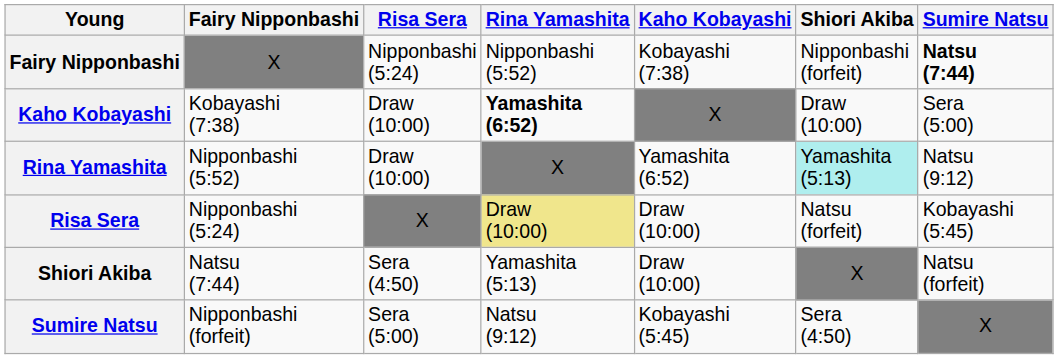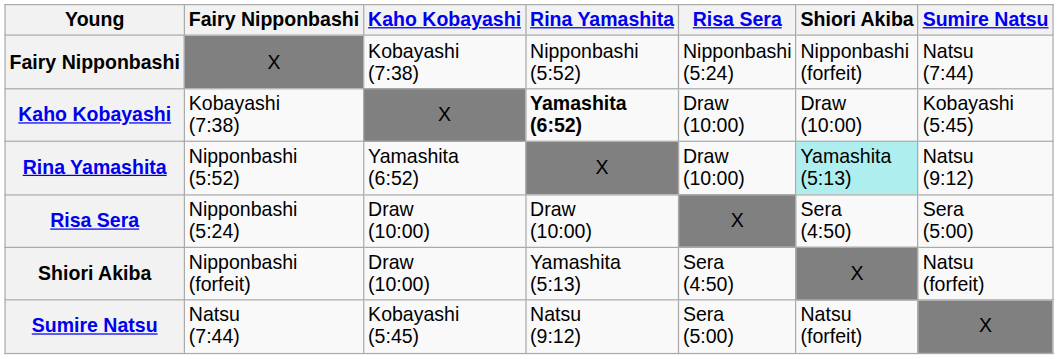columns swapped: (715, 19) <-> (422, 19)
(950, 61) bold -> (948, 61) normal
(948, 114) Sera (5:00) -> (968, 114) Kobayashi (5:45)
(517, 220) khaki background -> (561, 220) no background
(831, 220) Natsu (forfeit) -> (826, 220) Sera (4:50)
(968, 220) Kobayashi (5:45) -> (948, 220) Sera (5:00)
(214, 273) Natsu (7:44) -> (243, 273) Nipponbashi (forfeit)
(243, 326) Nipponbashi (forfeit) -> (214, 326) Natsu (7:44)
(826, 326) Sera (4:50) -> (831, 326) Natsu (forfeit)
